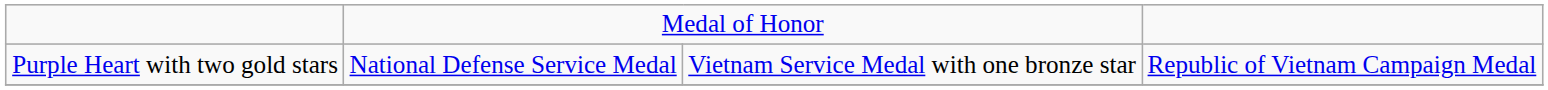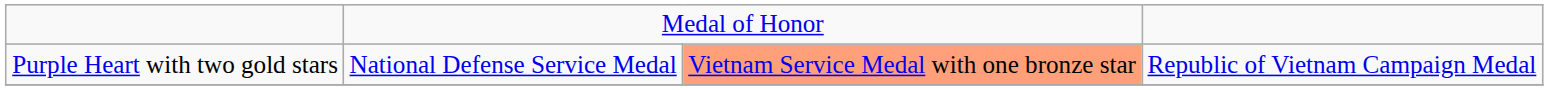(912, 64) no background -> (912, 64) lightsalmon background
